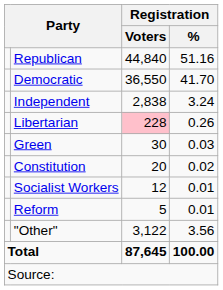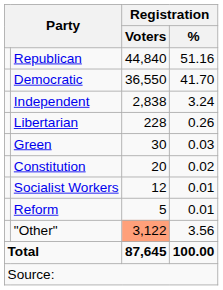(155, 123) pink background -> (155, 123) no background
(149, 230) no background -> (149, 230) lightsalmon background
